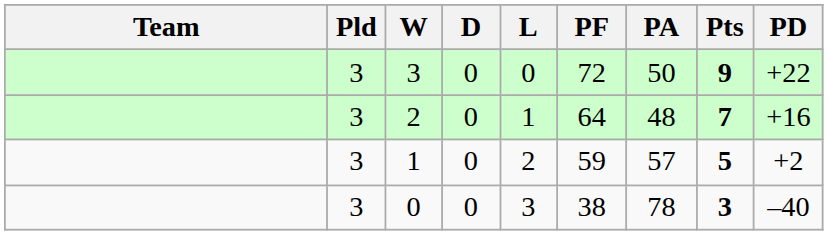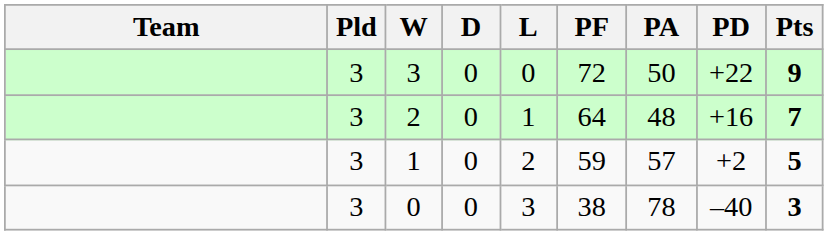columns swapped: (788, 26) <-> (725, 26)
